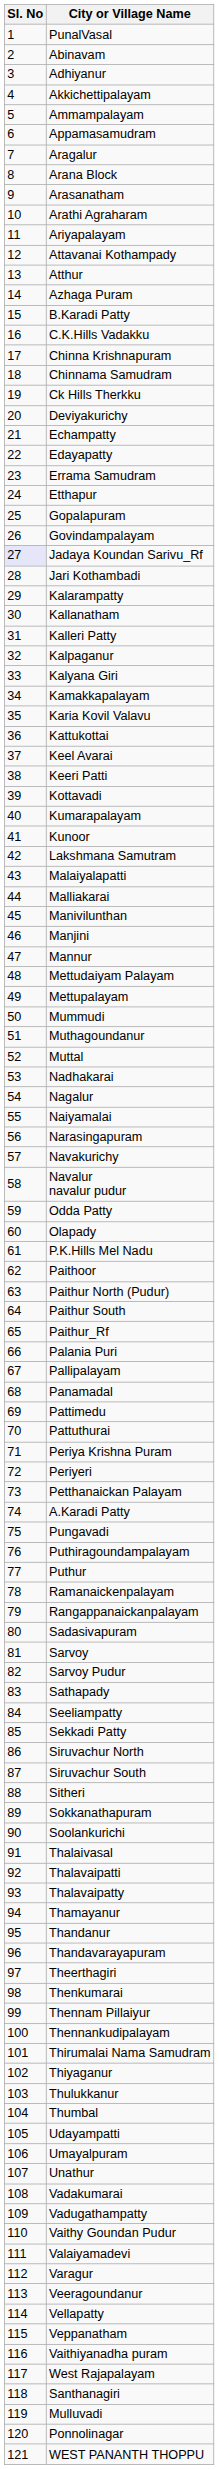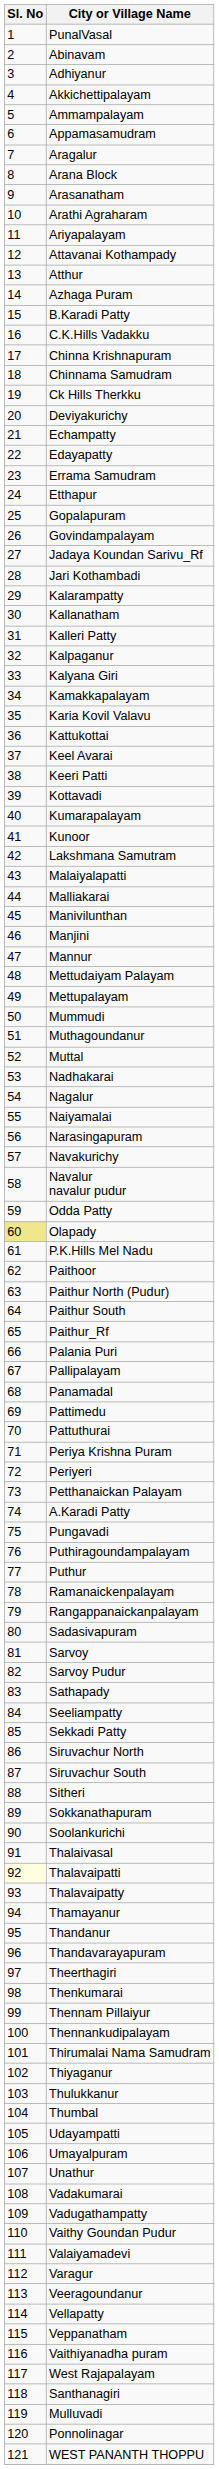(14, 555) lavender background -> (14, 555) no background
(14, 1231) no background -> (14, 1231) khaki background
(14, 1872) no background -> (14, 1872) lightyellow background
